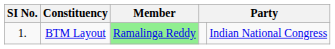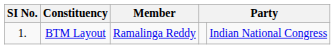(154, 33) lightgreen background -> (154, 33) no background
